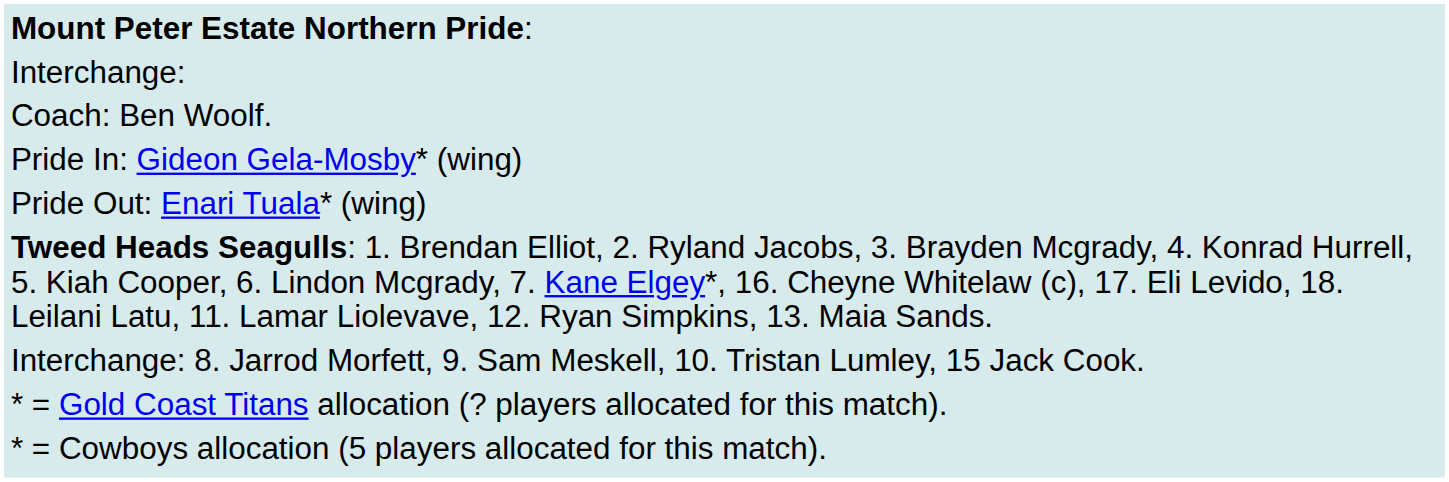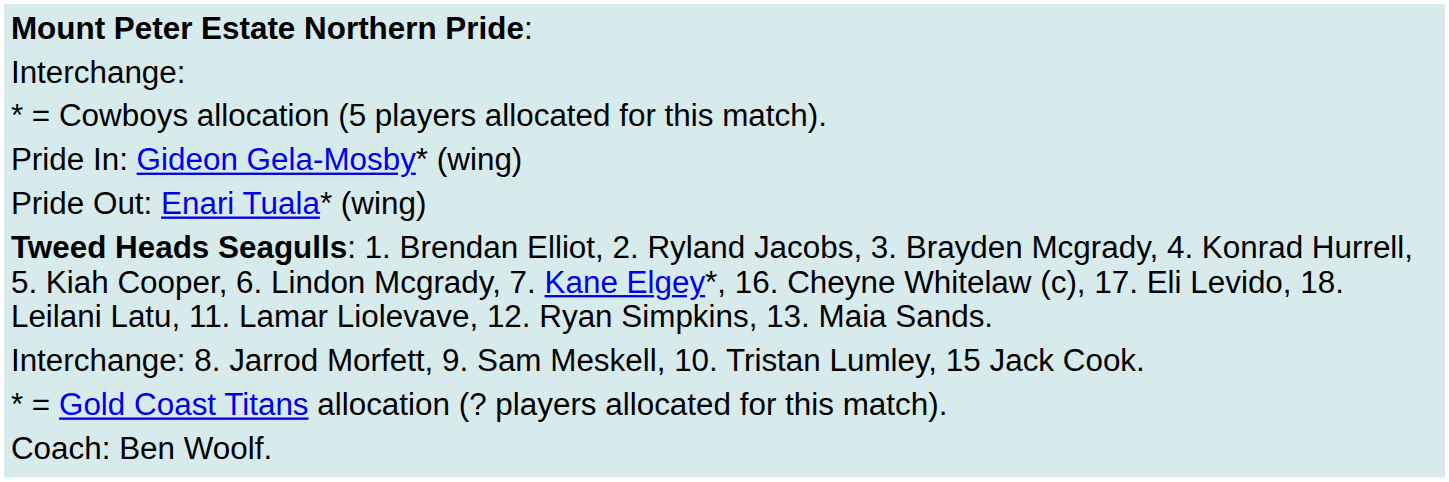(142, 116) Coach: Ben Woolf. -> (419, 116) * = Cowboys allocation (5 players allocated for this match).
(419, 449) * = Cowboys allocation (5 players allocated for this match). -> (142, 449) Coach: Ben Woolf.
